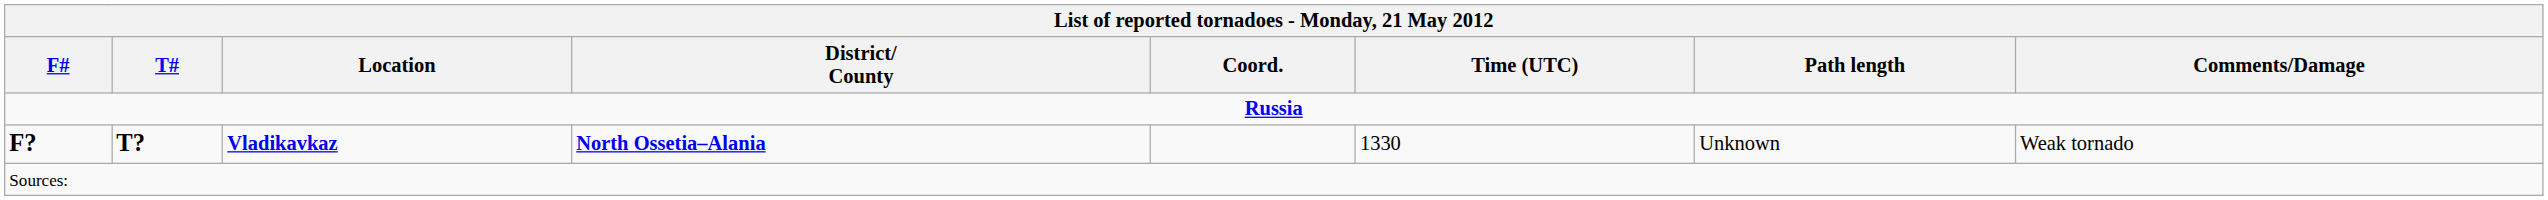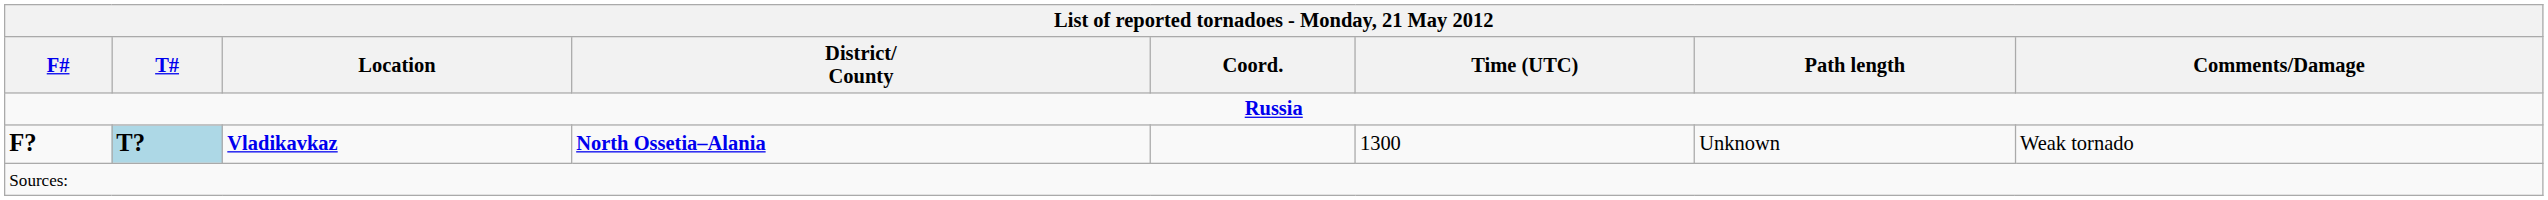(131, 143) no background -> (131, 143) lightblue background
(1380, 143) 1330 -> (1380, 143) 1300
